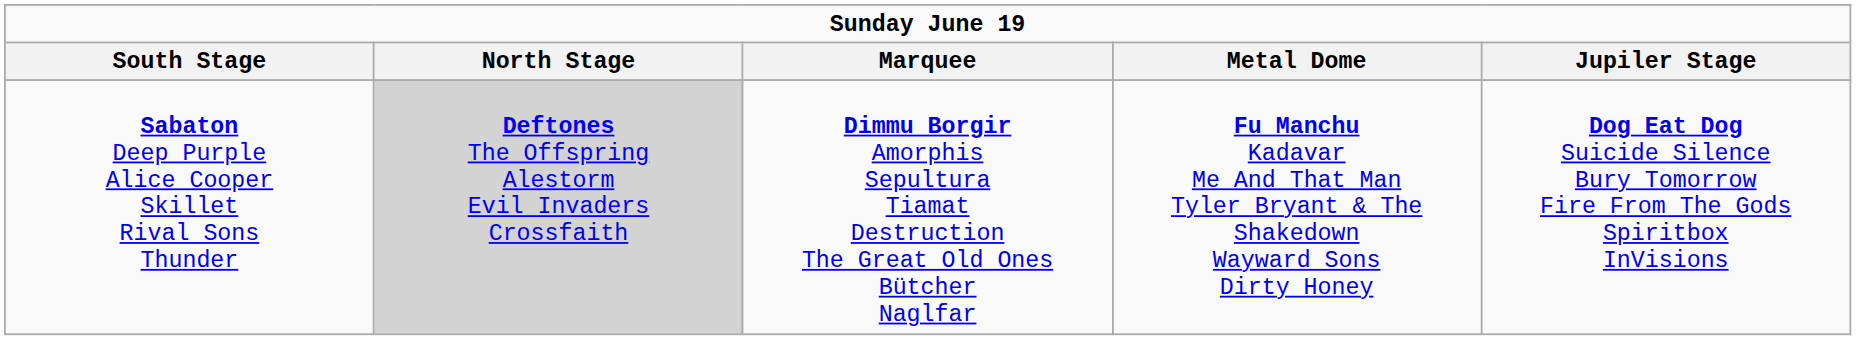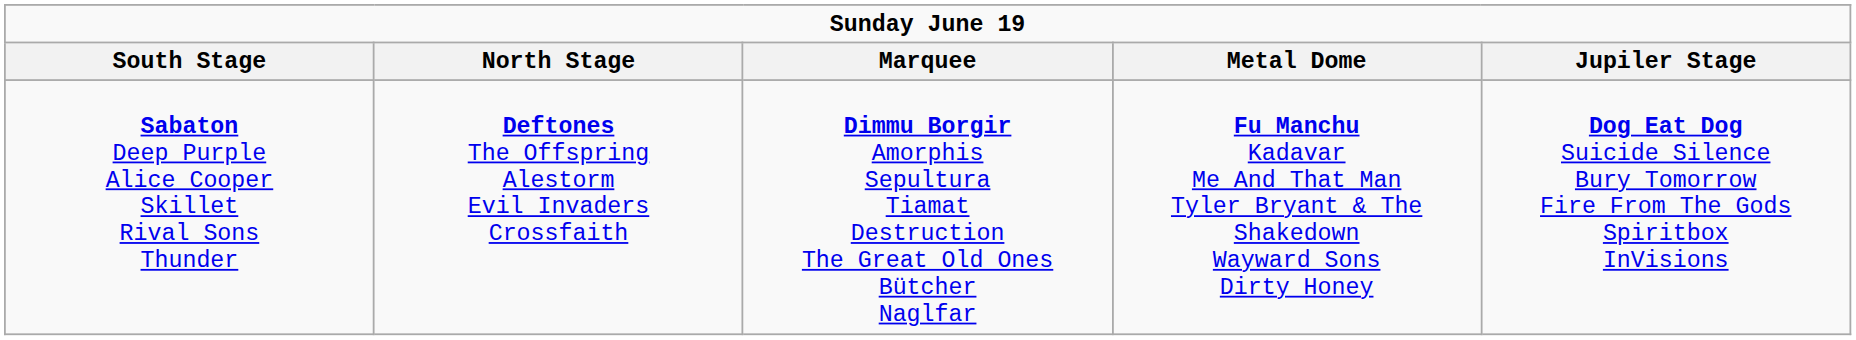(558, 180) lightgrey background -> (558, 180) no background
